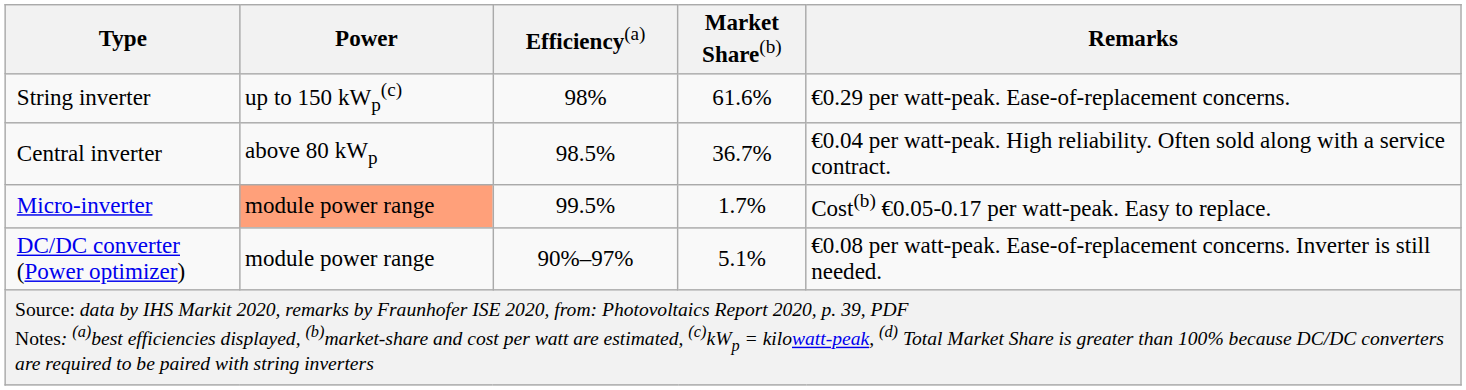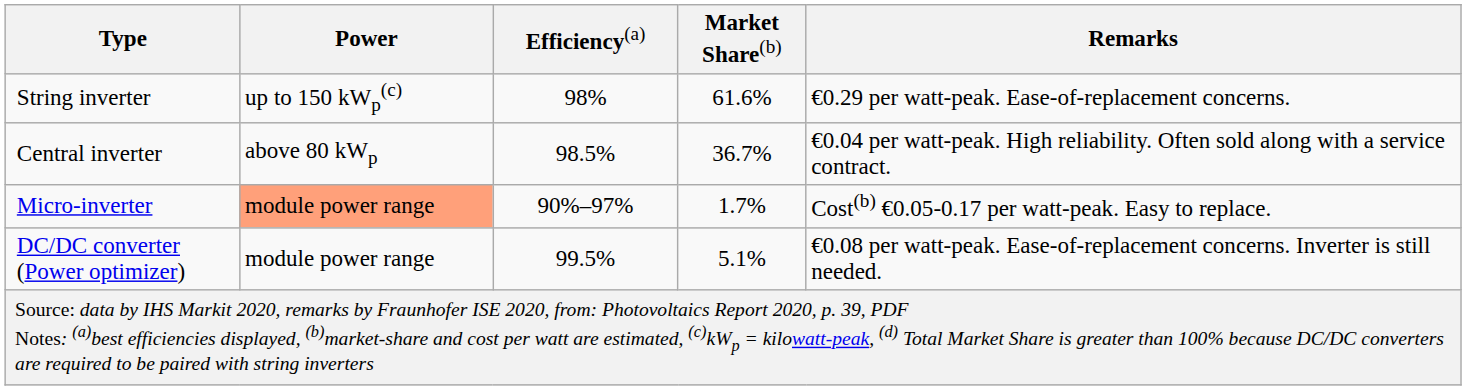(586, 205) 99.5% -> (586, 205) 90%–97%
(586, 258) 90%–97% -> (586, 258) 99.5%
